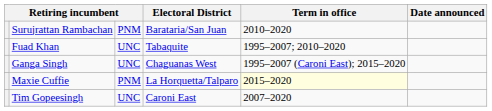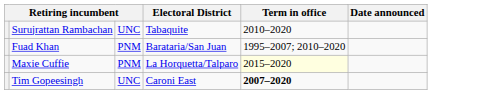(129, 30) PNM -> (129, 30) UNC
(186, 30) Barataria/San Juan -> (167, 30) Tabaquite
(129, 47) UNC -> (129, 47) PNM
(167, 47) Tabaquite -> (186, 47) Barataria/San Juan
- row: (40, 64)
(267, 98) normal -> (267, 81) bold
